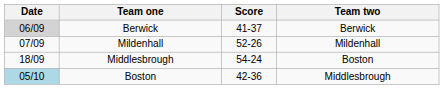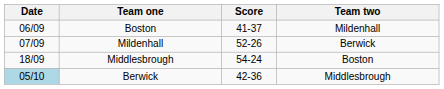(32, 28) lightgrey background -> (32, 28) no background
(140, 28) Berwick -> (140, 28) Boston
(358, 28) Berwick -> (358, 28) Mildenhall
(358, 44) Mildenhall -> (358, 44) Berwick
(140, 76) Boston -> (140, 76) Berwick
